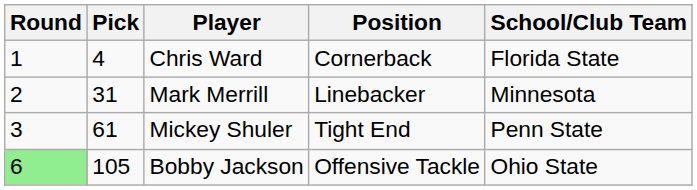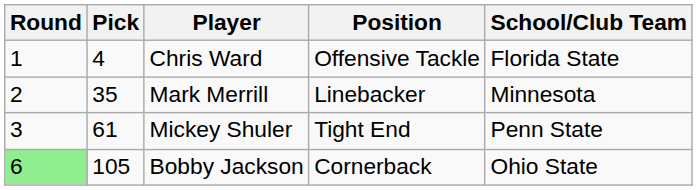(373, 58) Cornerback -> (397, 58) Offensive Tackle
(105, 94) 31 -> (105, 94) 35
(397, 166) Offensive Tackle -> (373, 166) Cornerback
